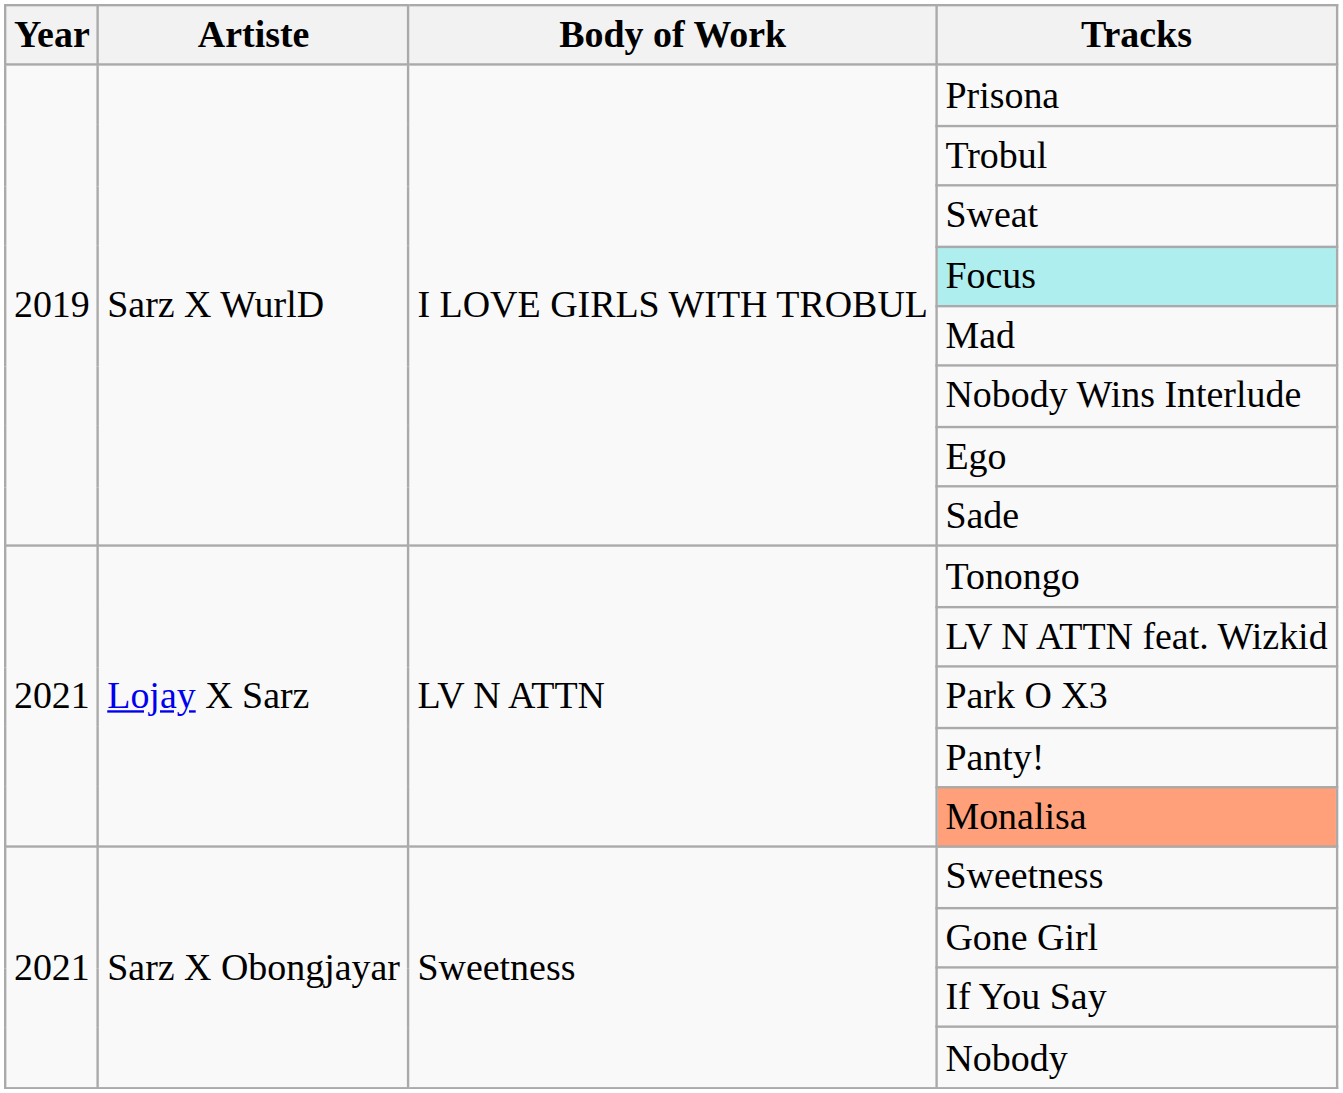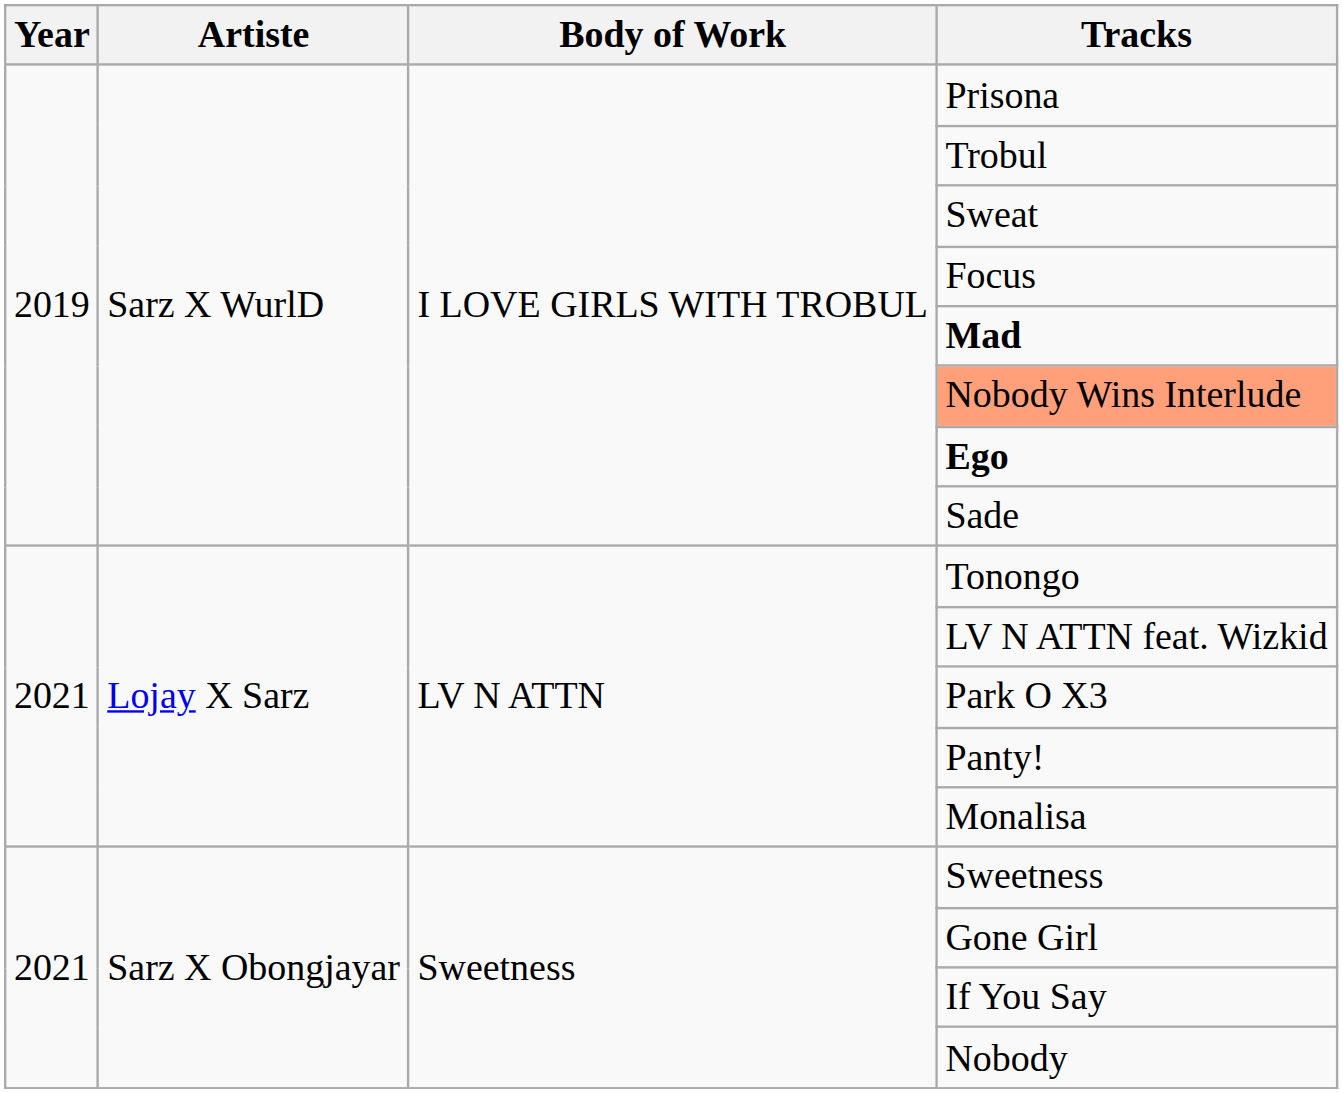(991, 275) paleturquoise background -> (991, 275) no background
(980, 335) normal -> (983, 335) bold
(1123, 395) no background -> (1123, 395) lightsalmon background
(976, 455) normal -> (977, 455) bold
(1016, 816) lightsalmon background -> (1016, 816) no background
